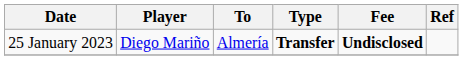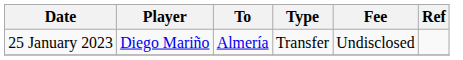(305, 42) bold -> (303, 42) normal
(382, 42) bold -> (376, 42) normal
